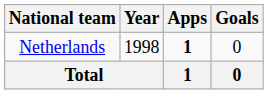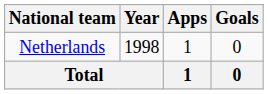(187, 46) bold -> (187, 46) normal
